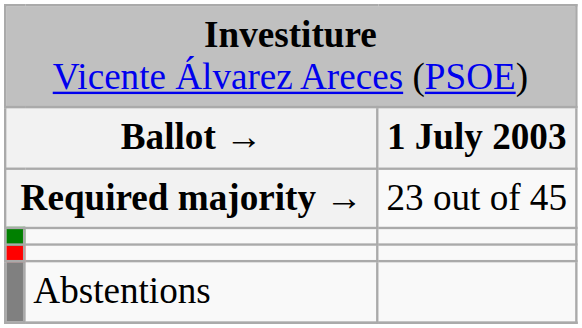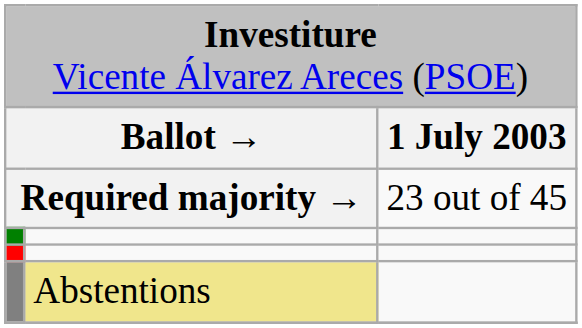(122, 290) no background -> (122, 290) khaki background
